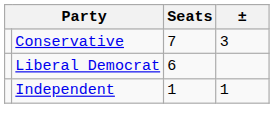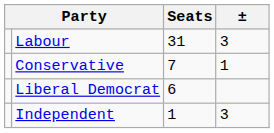+ row: (42, 41)
(224, 41) 3 -> (224, 66) 1
(224, 91) 1 -> (224, 115) 3
